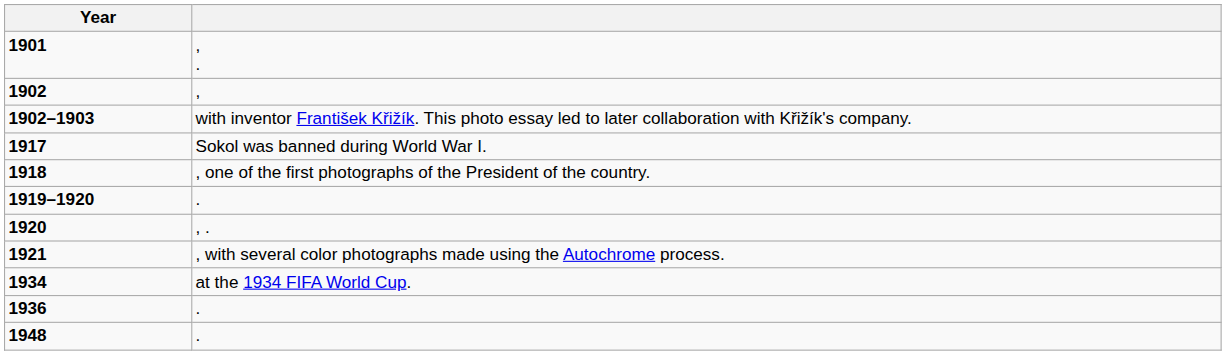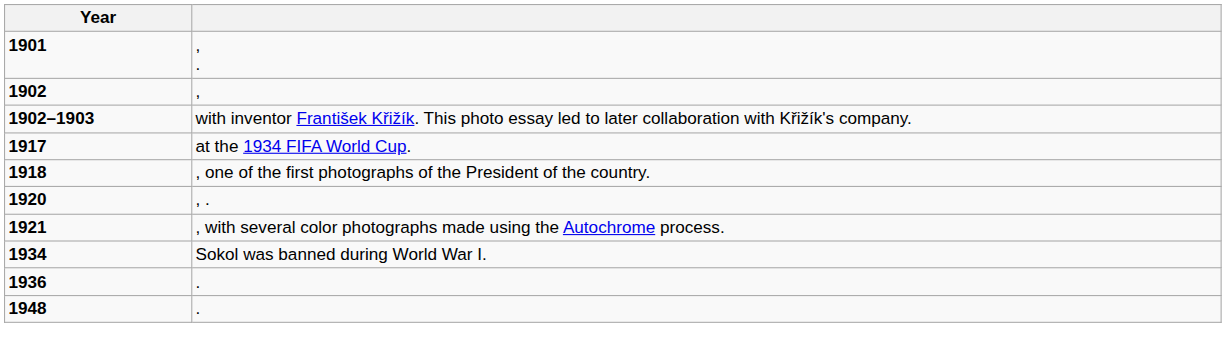(341, 145) Sokol was banned during World War I. -> (303, 145) at the 1934 FIFA World Cup.
- row: (51, 200)
(303, 281) at the 1934 FIFA World Cup. -> (341, 254) Sokol was banned during World War I.
